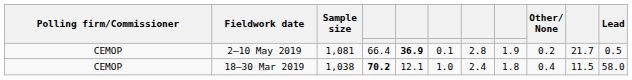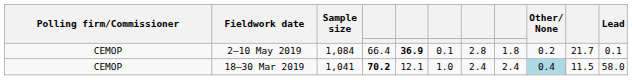(340, 51) 1,081 -> (340, 51) 1,084
(511, 51) 1.9 -> (511, 51) 1.8
(613, 51) 0.5 -> (613, 51) 0.1
(340, 67) 1,038 -> (340, 67) 1,041
(511, 67) 1.8 -> (511, 67) 2.4
(546, 67) no background -> (546, 67) lightblue background
